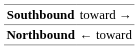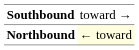(106, 34) no background -> (106, 34) lightyellow background
